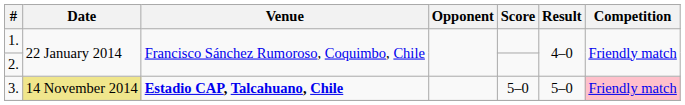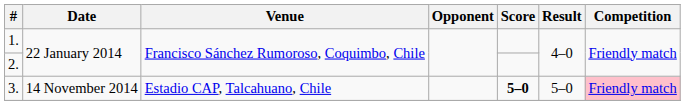(82, 88) khaki background -> (82, 88) no background
(244, 88) bold -> (238, 88) normal
(518, 88) normal -> (518, 88) bold
